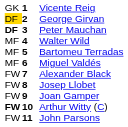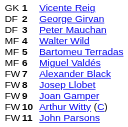(11, 19) gold background -> (11, 19) no background
(11, 30) bold -> (11, 30) normal
(12, 107) bold -> (12, 107) normal
